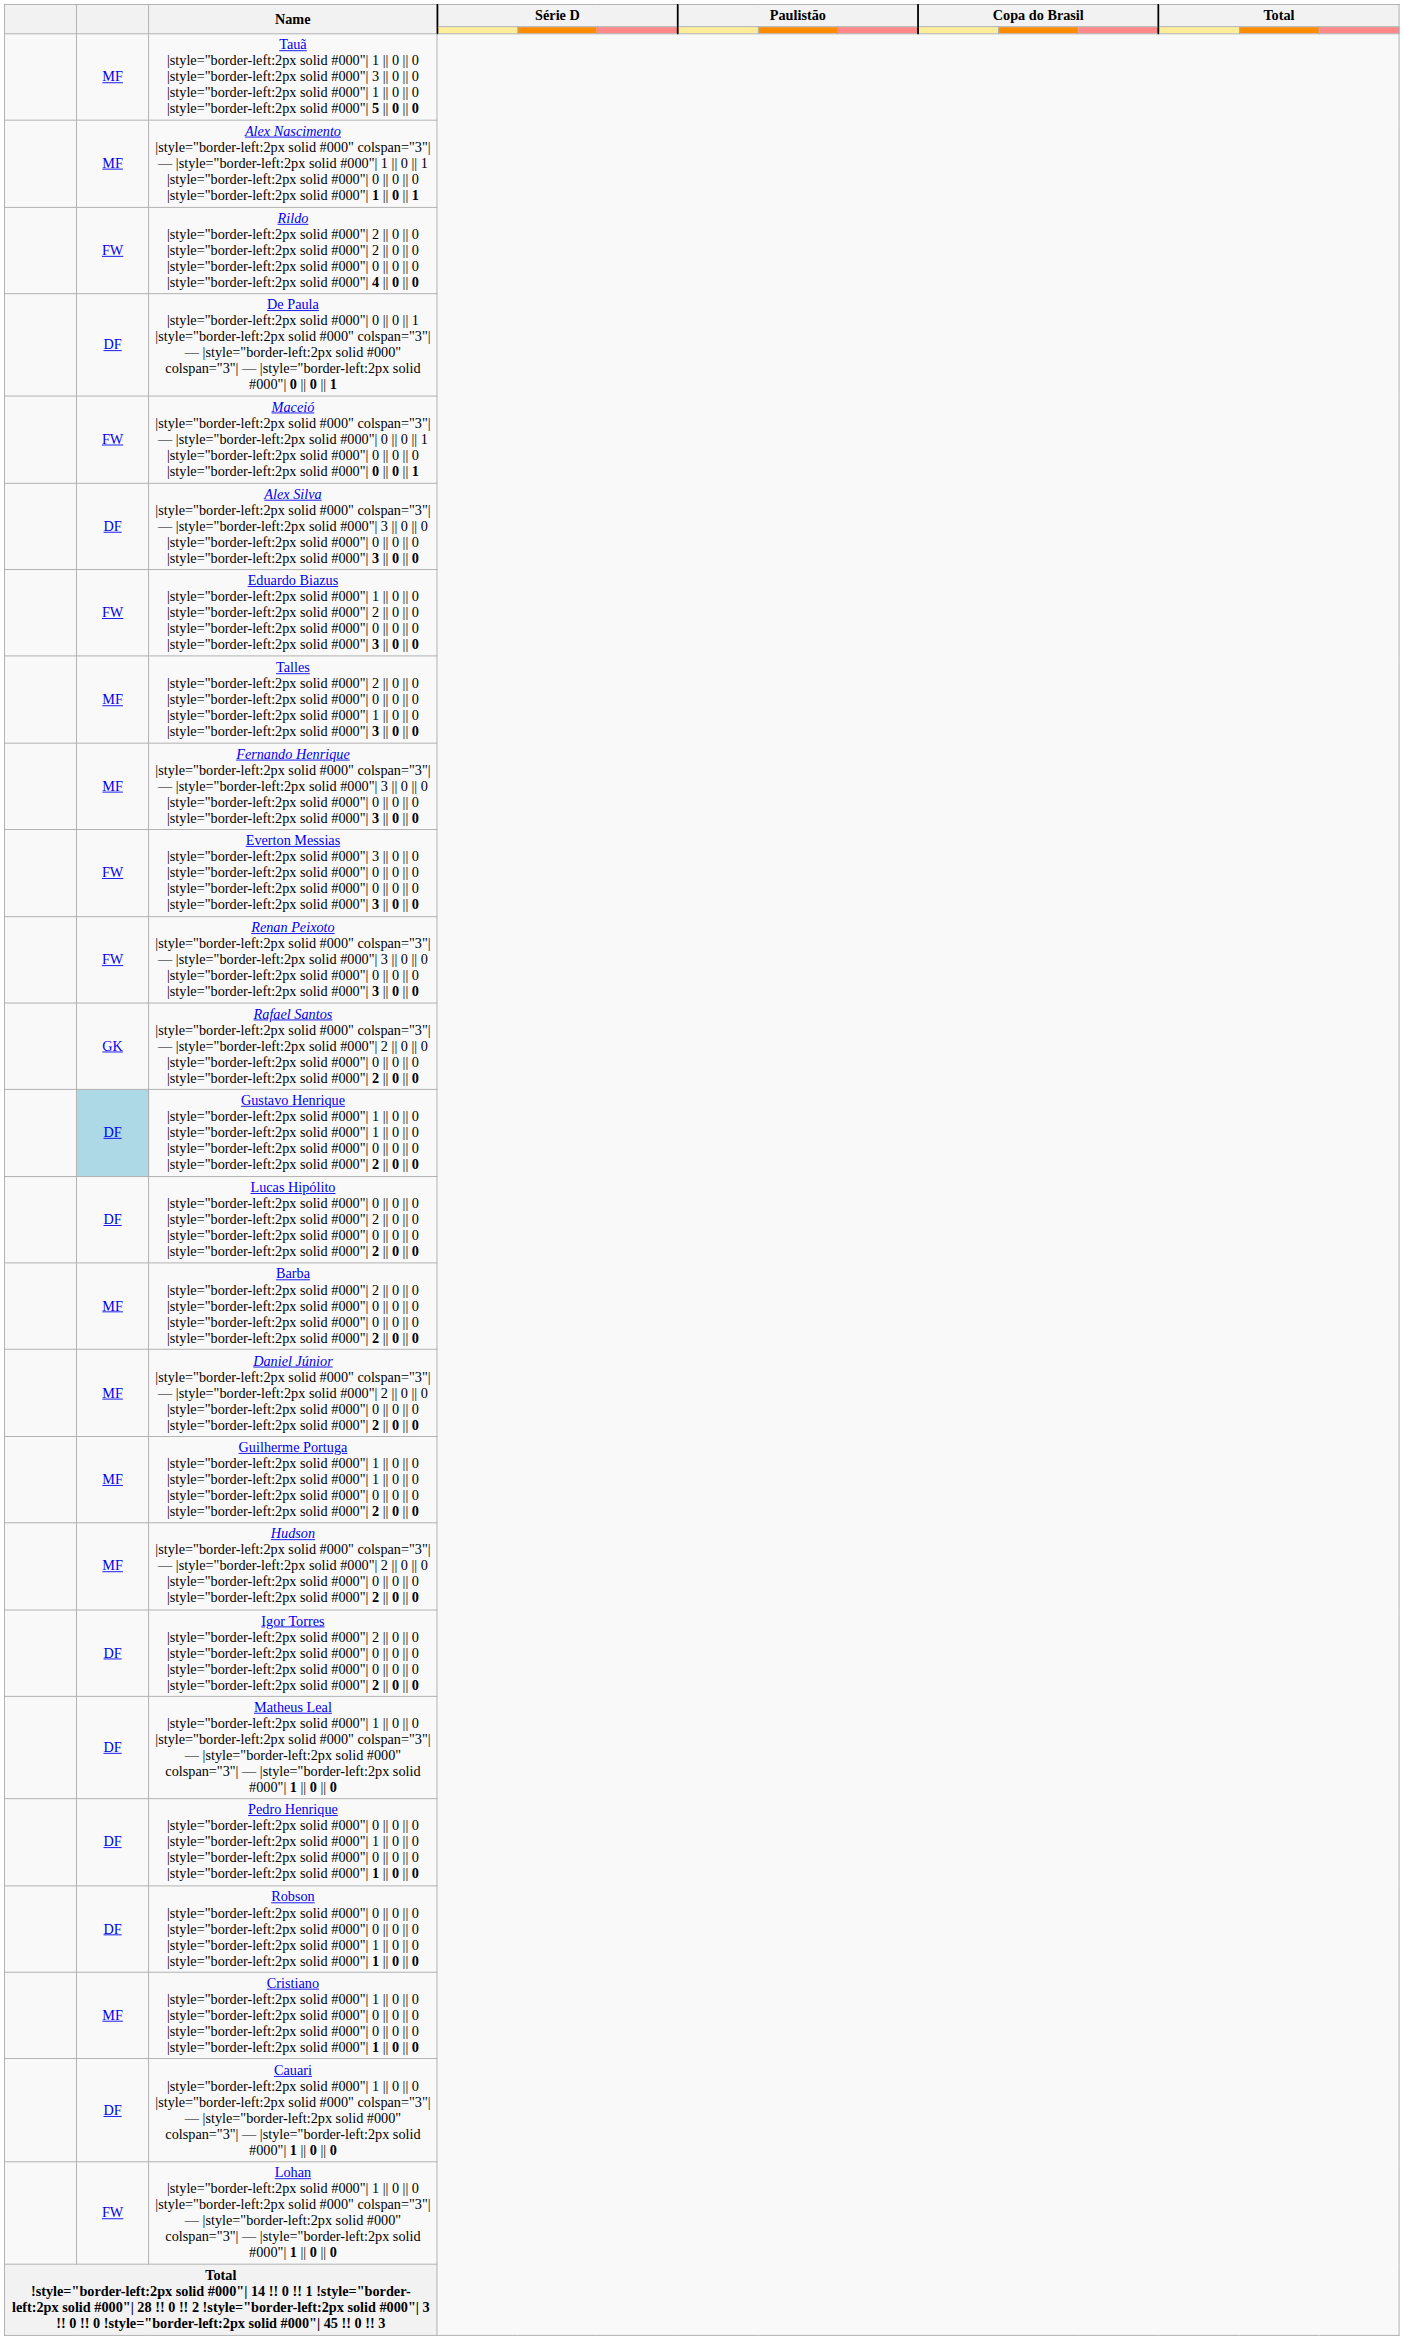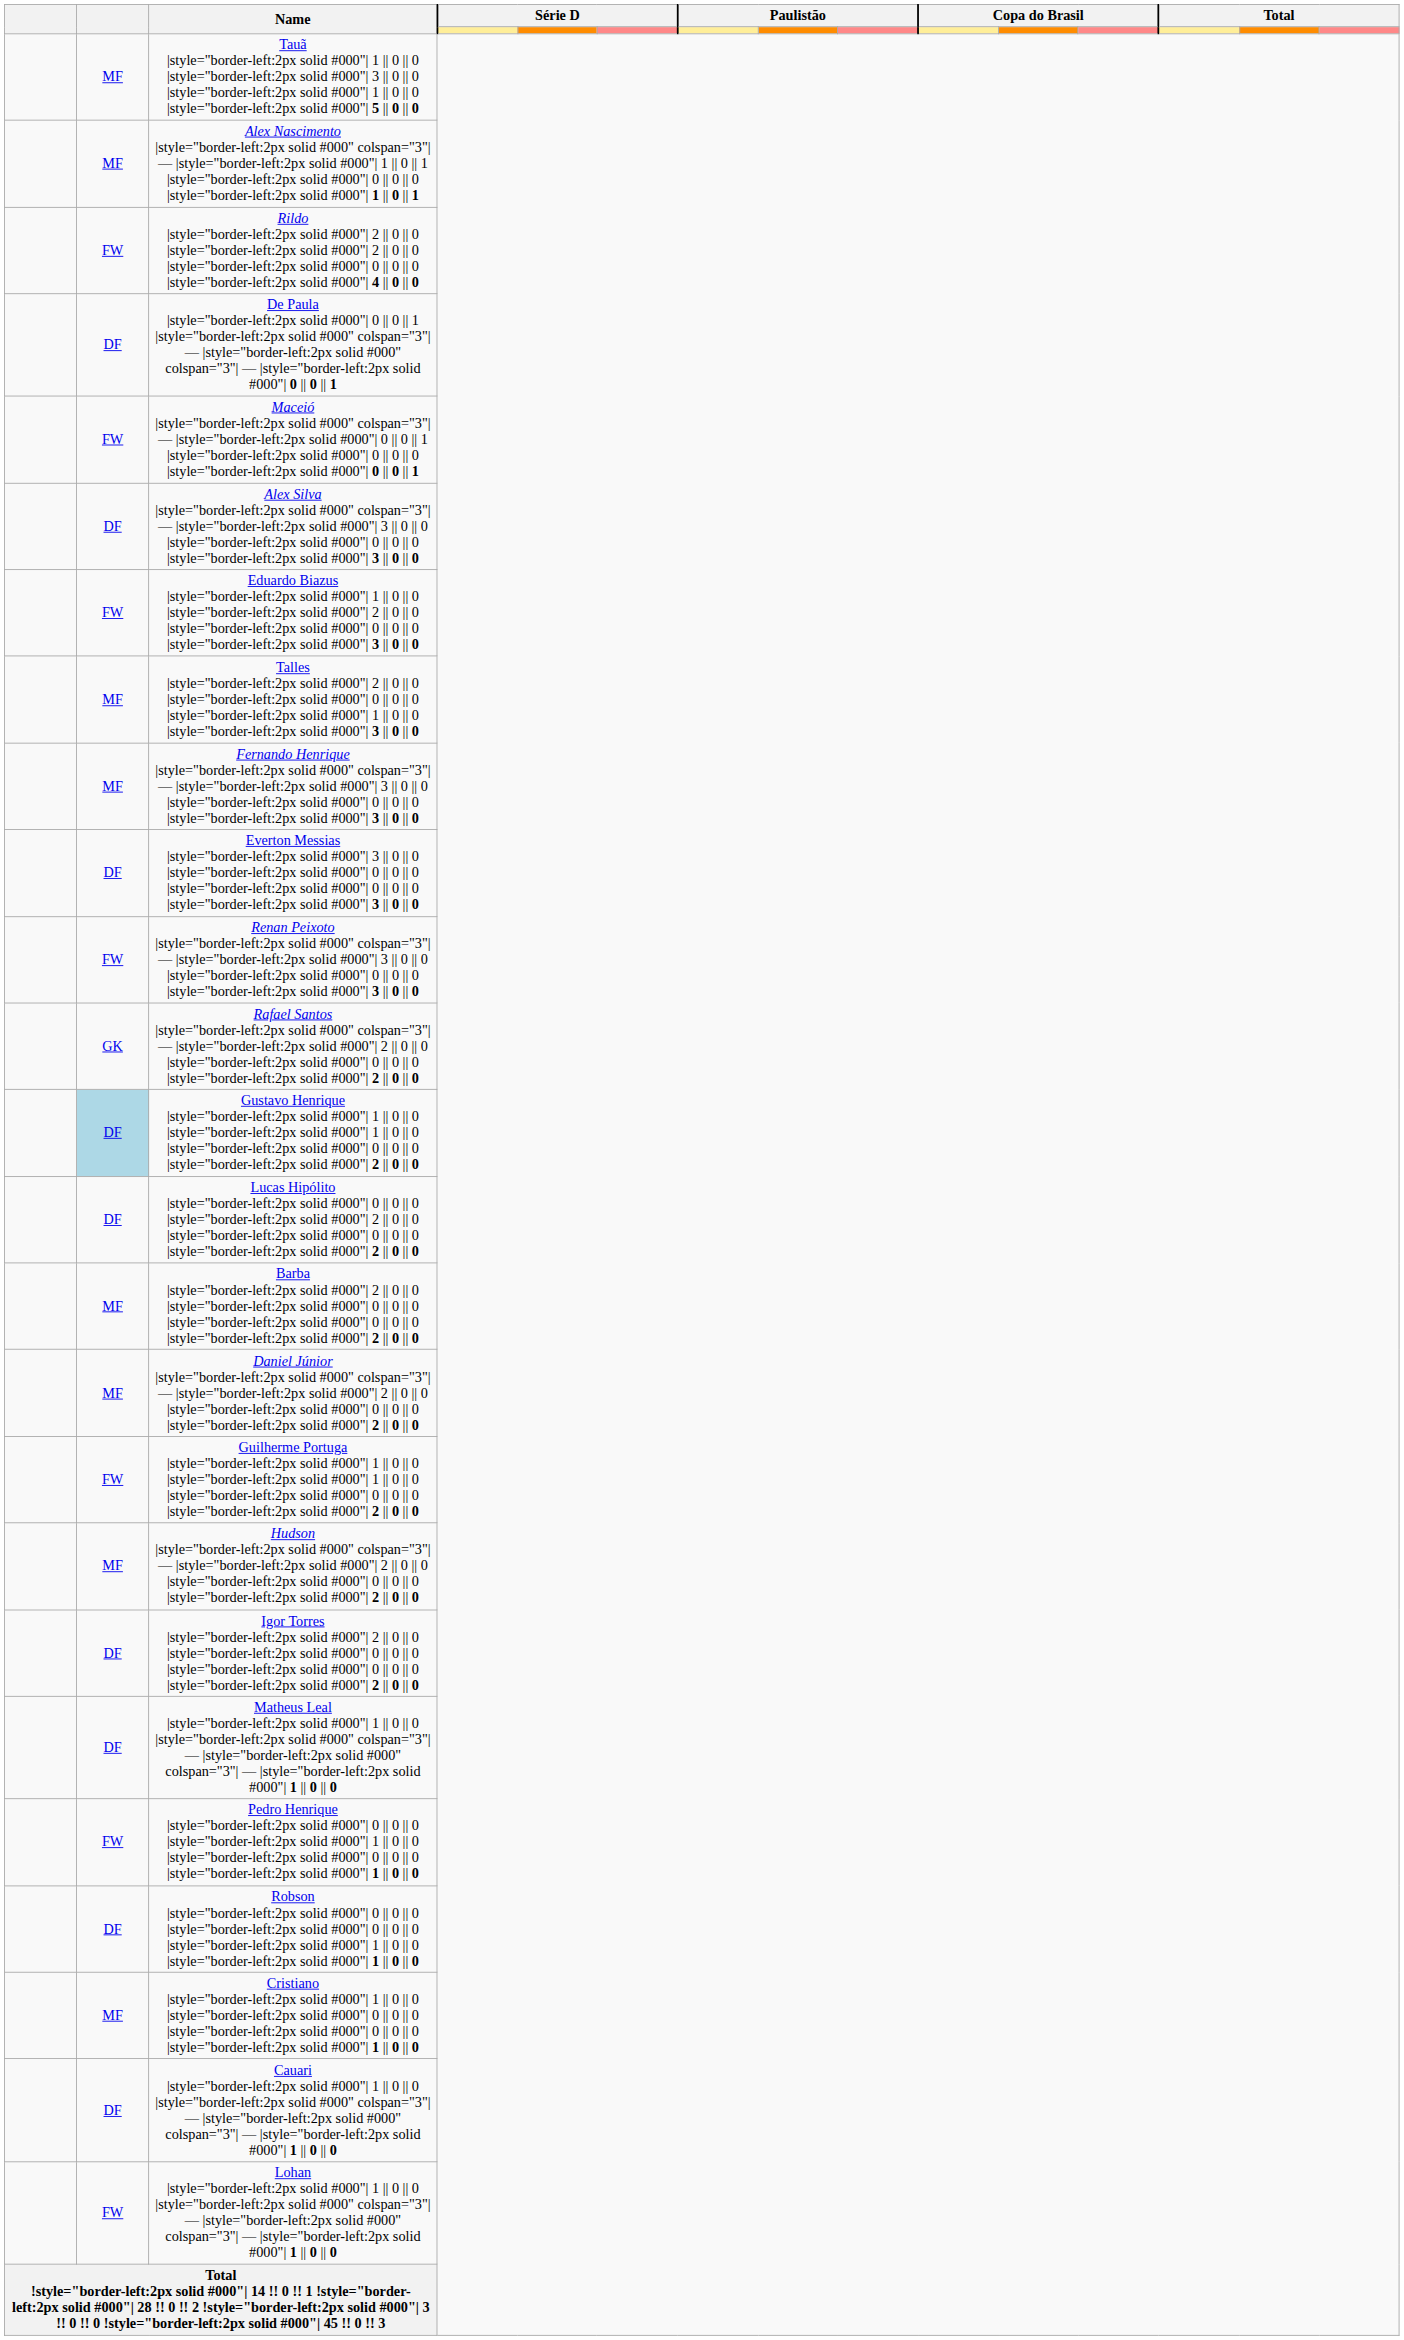(113, 872) FW -> (113, 872) DF
(113, 1479) MF -> (113, 1479) FW
(113, 1842) DF -> (113, 1842) FW
